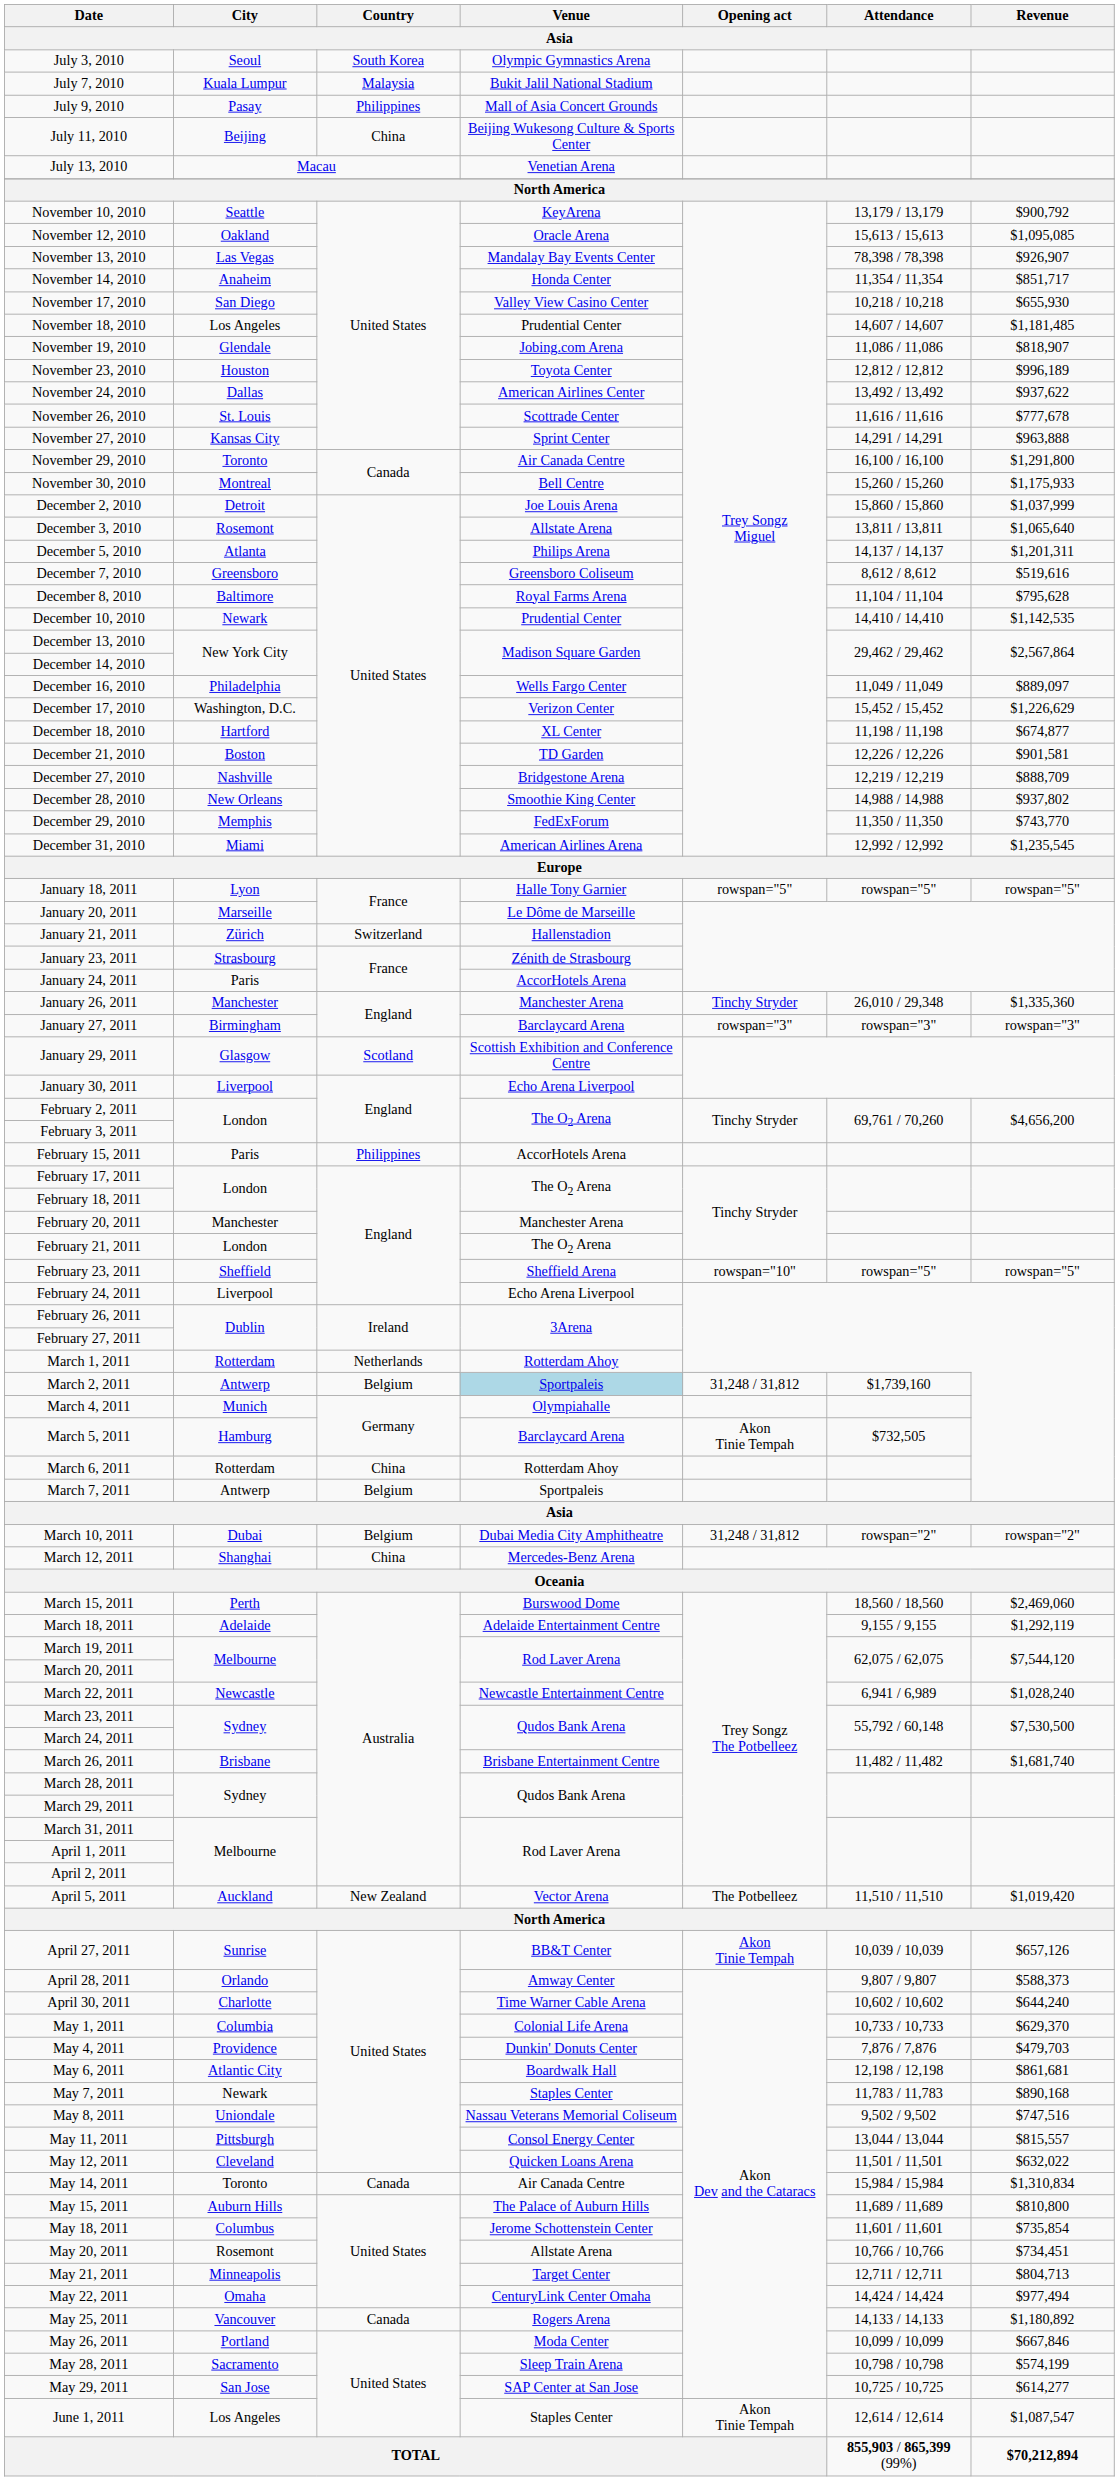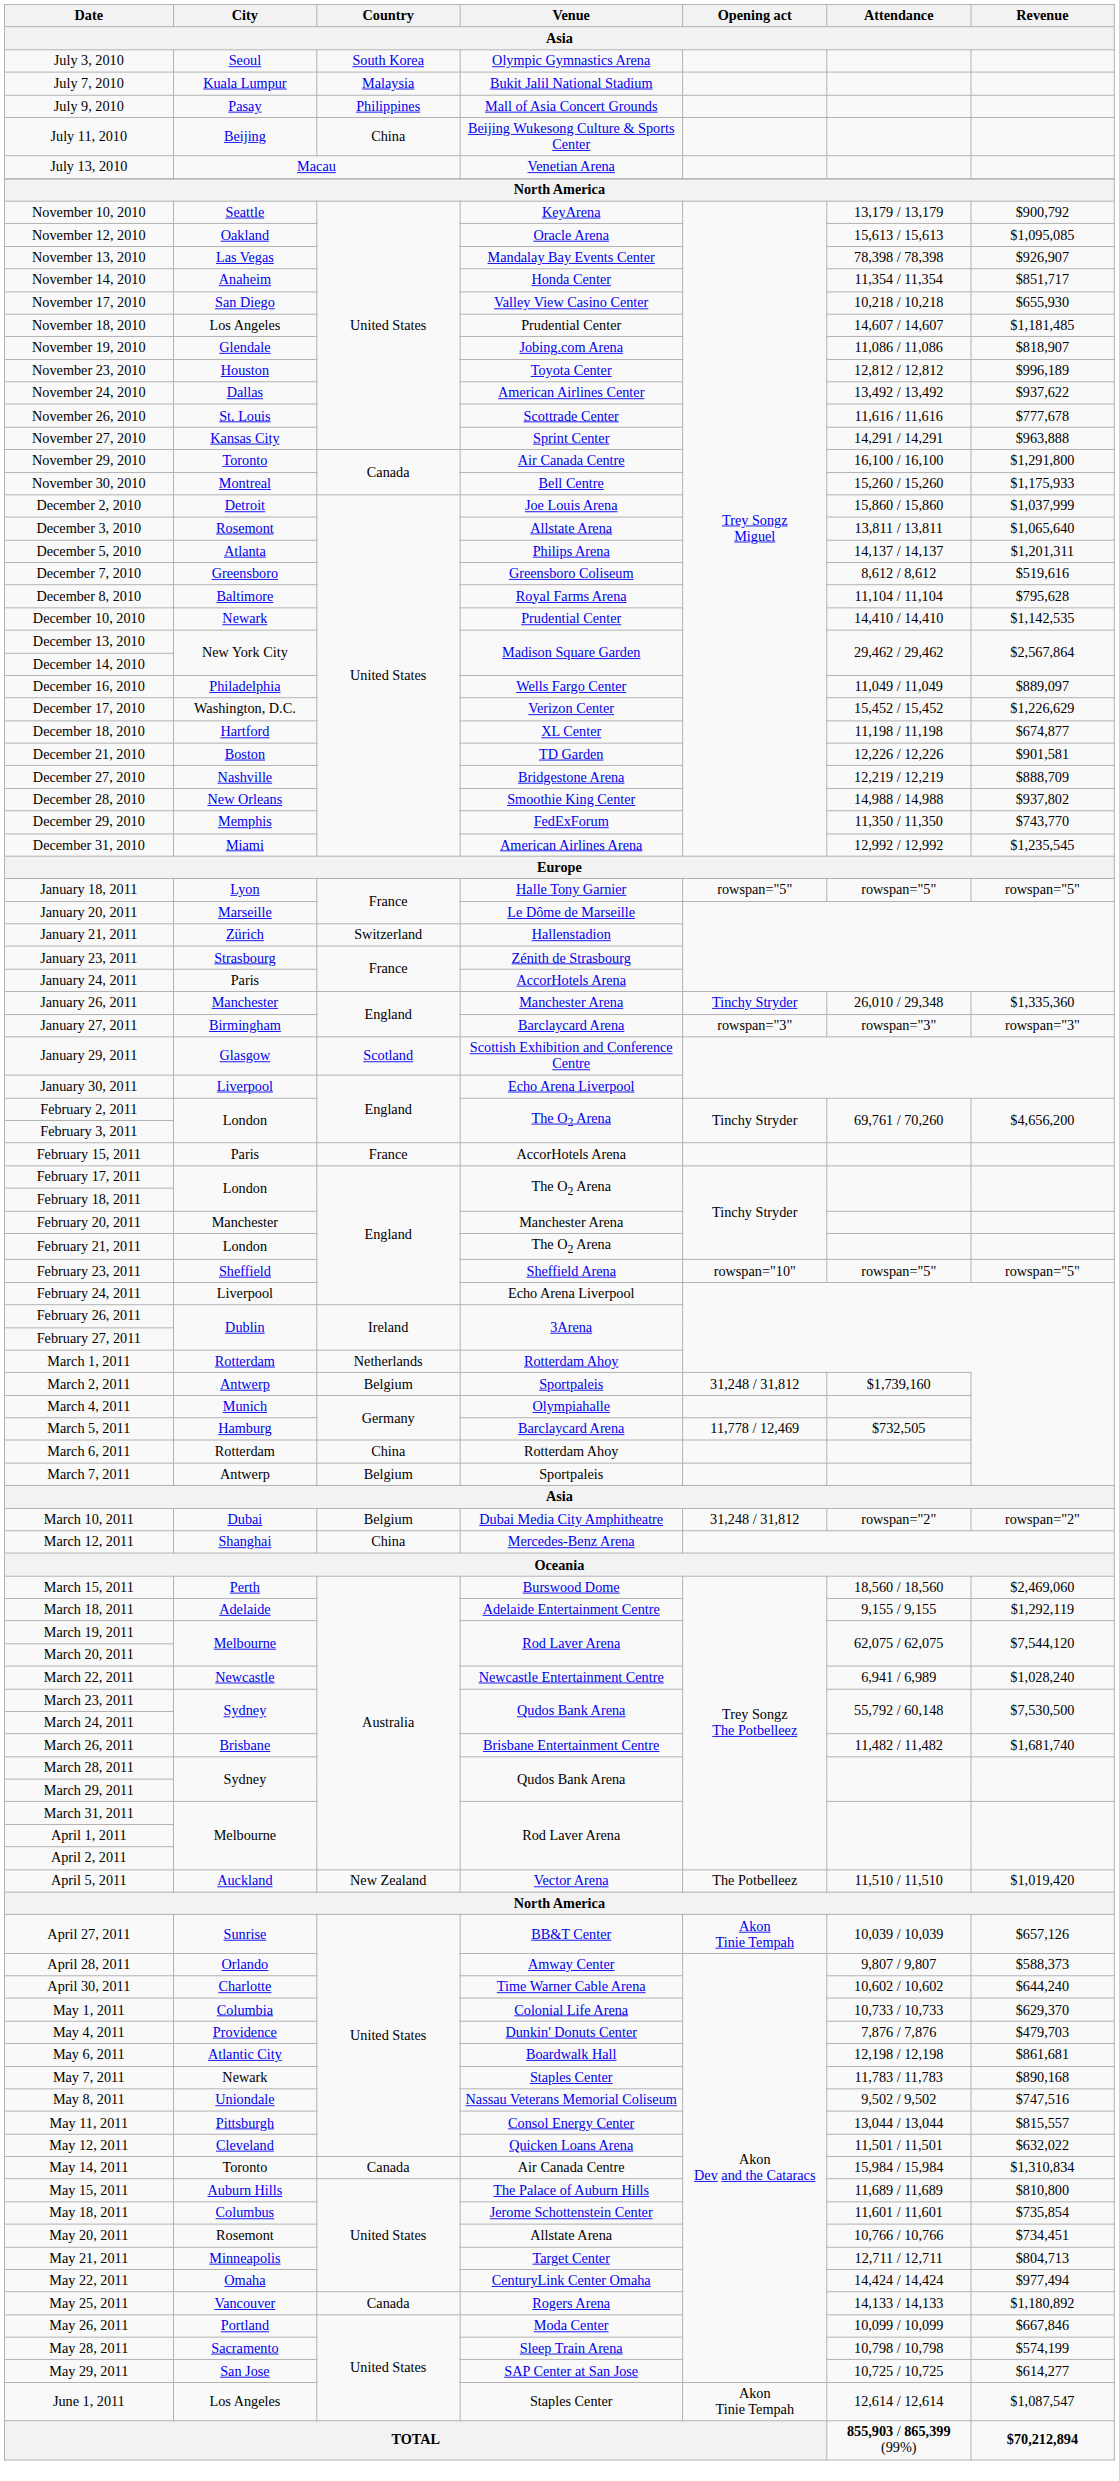(388, 1154) Philippines -> (388, 1154) France
(571, 1383) lightblue background -> (571, 1383) no background
(755, 1437) Akon Tinie Tempah -> (755, 1429) 11,778 / 12,469
